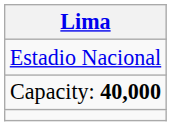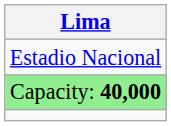(86, 92) no background -> (86, 92) lightgreen background
